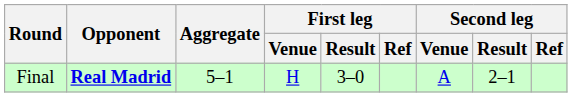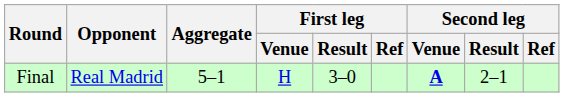(121, 77) bold -> (117, 77) normal
(444, 77) normal -> (436, 77) bold
